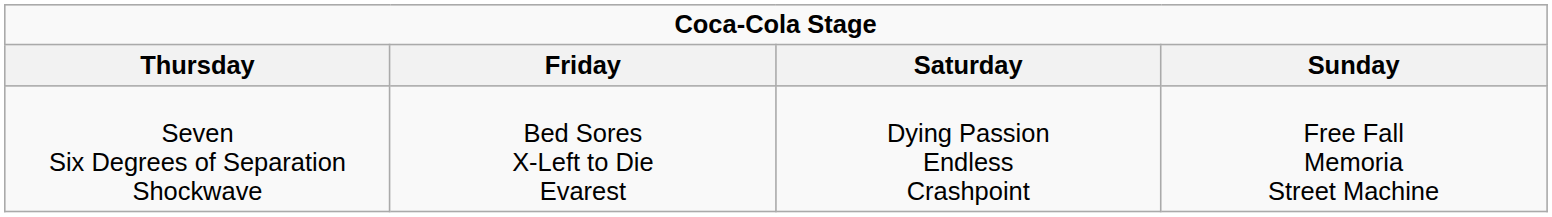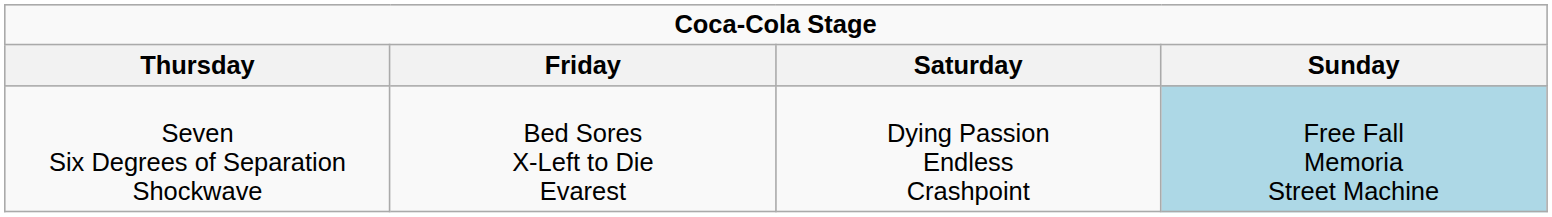(1354, 162) no background -> (1354, 162) lightblue background
